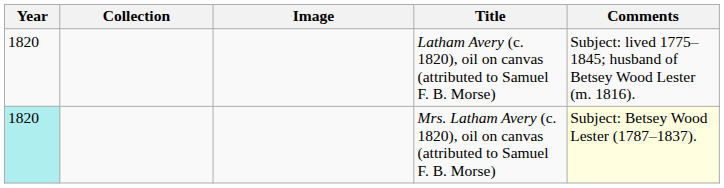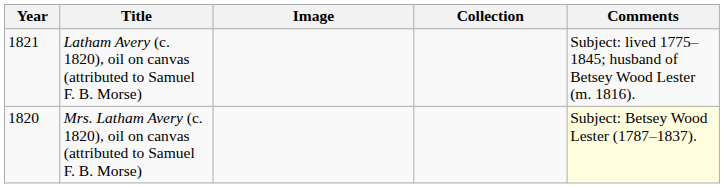columns swapped: (490, 16) <-> (136, 16)
(24, 41) 1820 -> (24, 41) 1821
(24, 118) paleturquoise background -> (24, 118) no background
